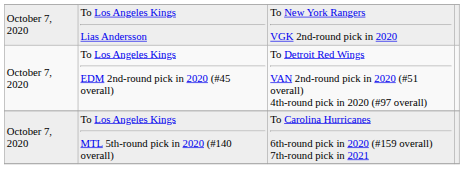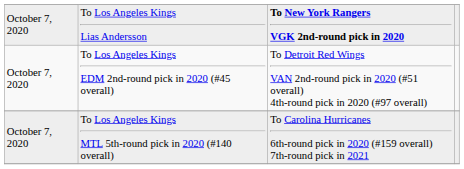(361, 25) normal -> (361, 25) bold
